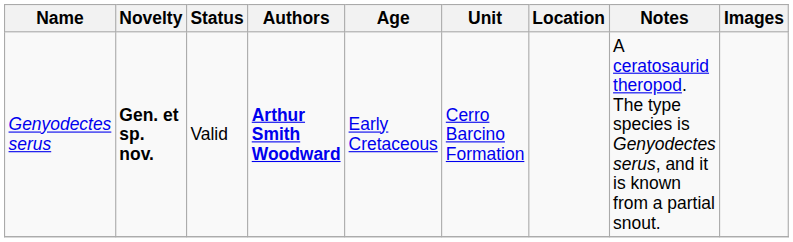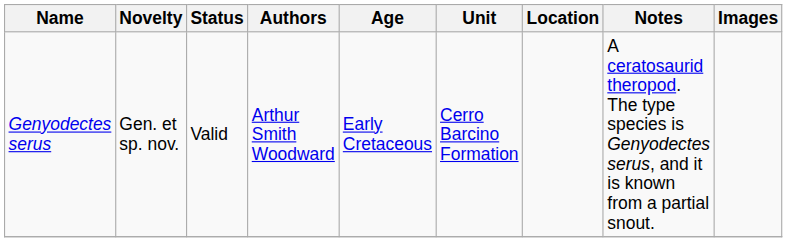(149, 134) bold -> (149, 134) normal
(296, 134) bold -> (293, 134) normal
